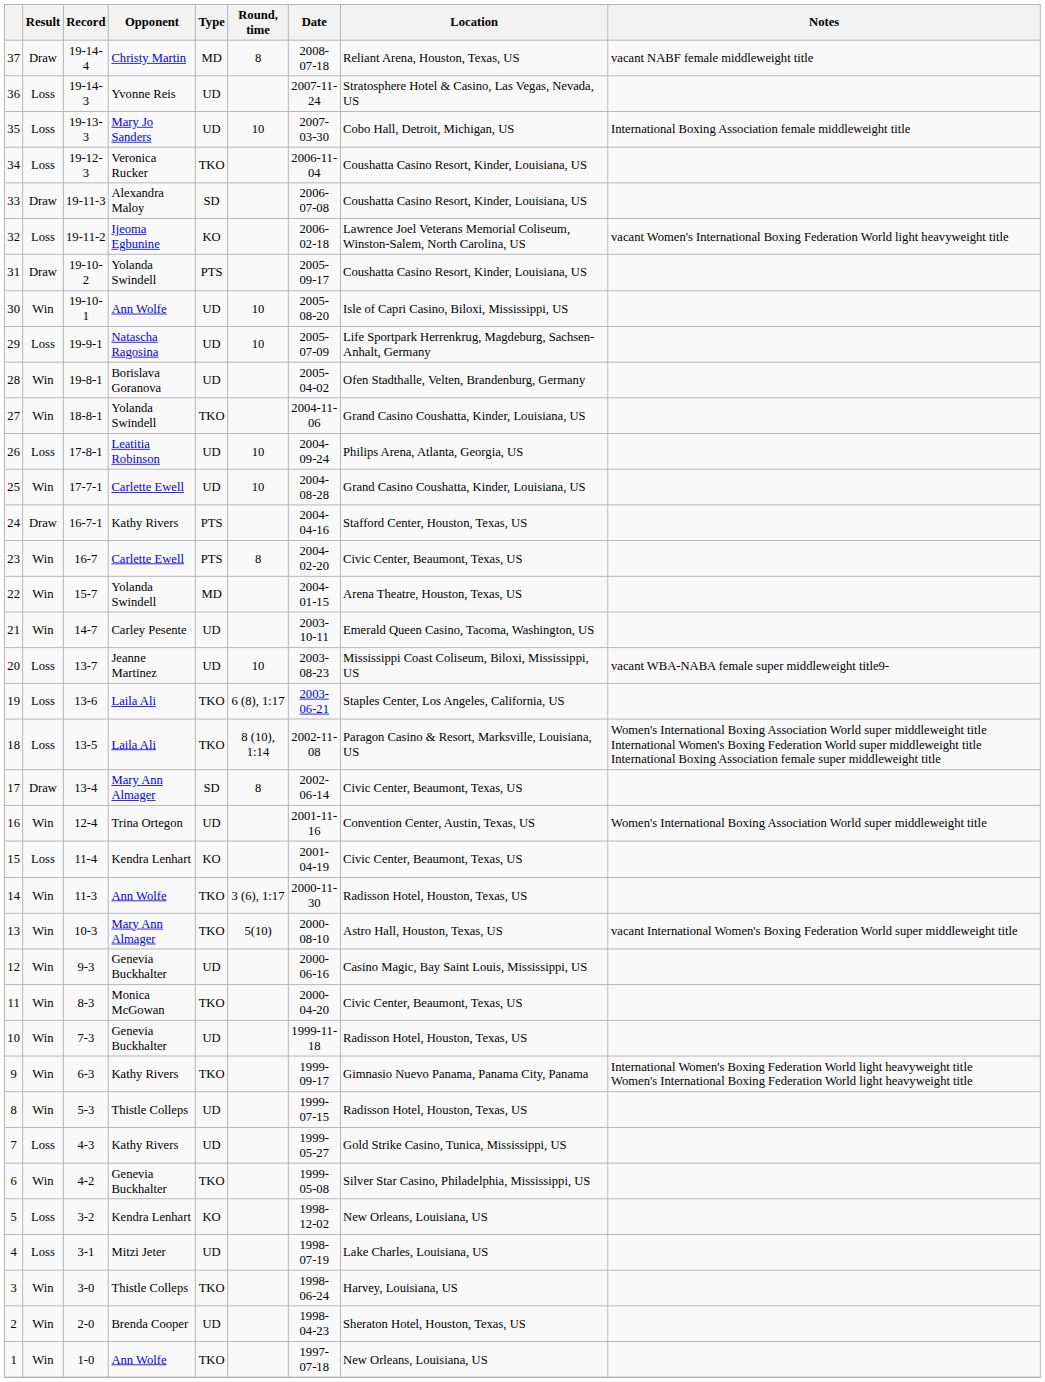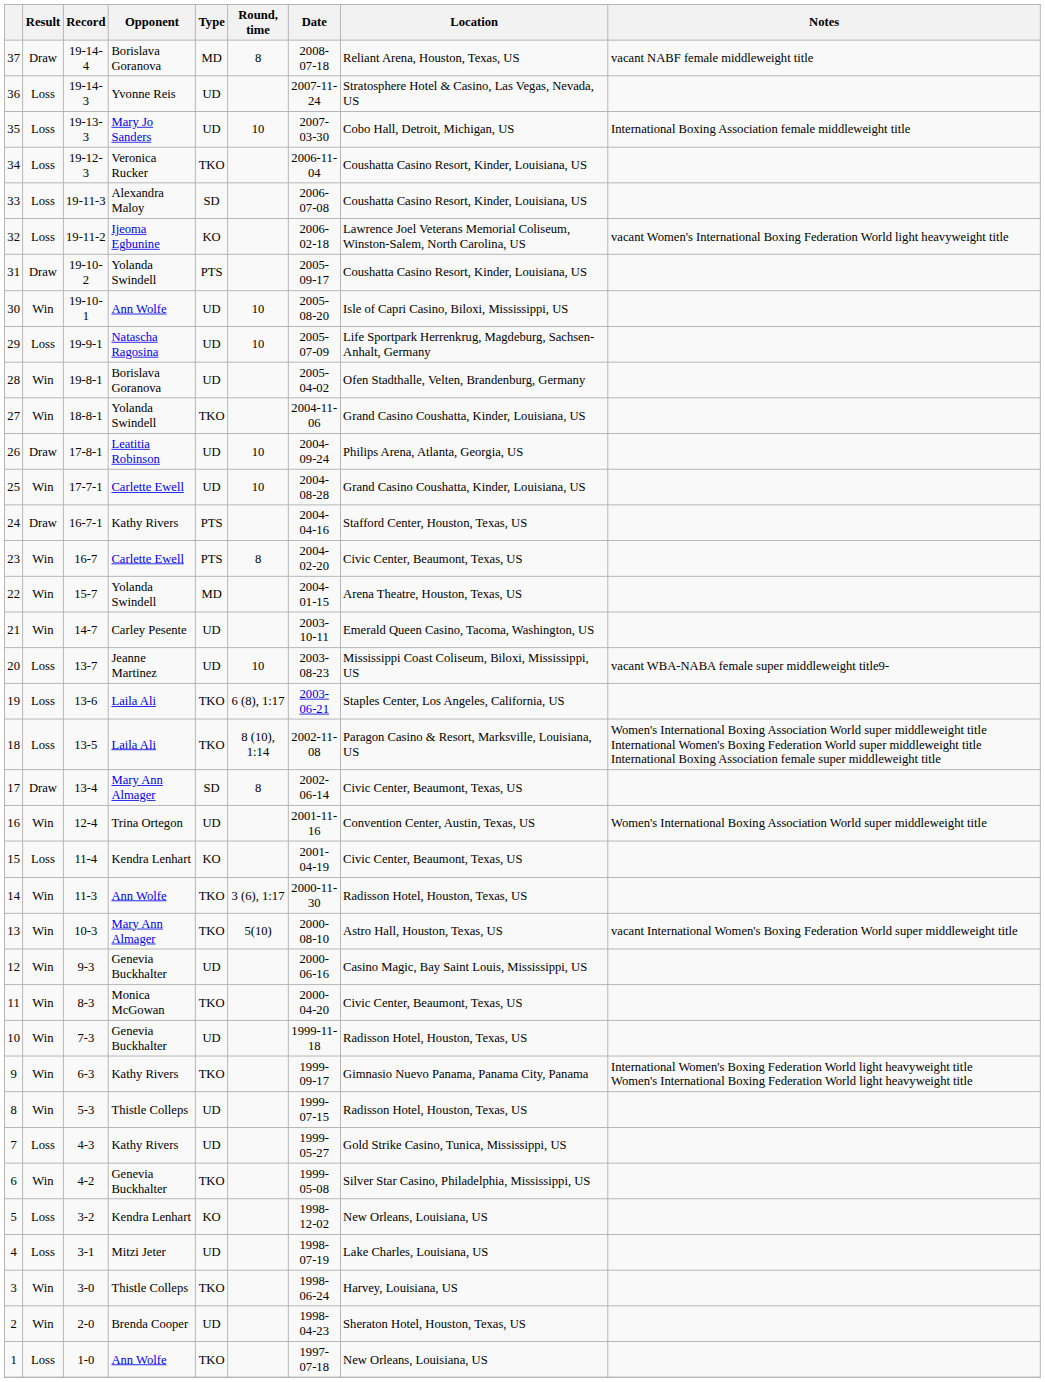(149, 58) Christy Martin -> (136, 58) Borislava Goranova
(43, 201) Draw -> (43, 201) Loss
(43, 451) Loss -> (43, 451) Draw
(43, 1359) Win -> (43, 1359) Loss
